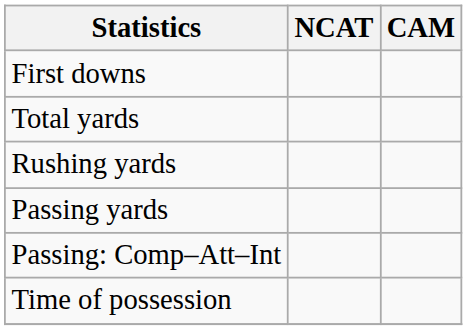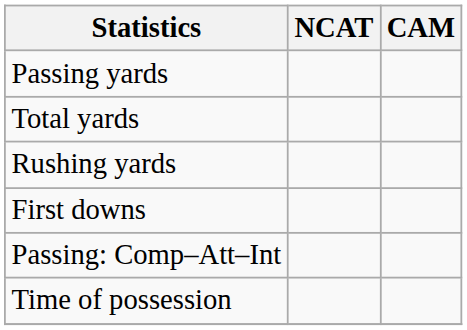rows swapped: (79, 73) <-> (90, 209)
